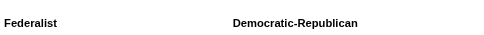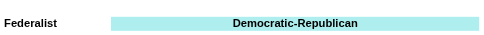(295, 23) no background -> (295, 23) paleturquoise background
